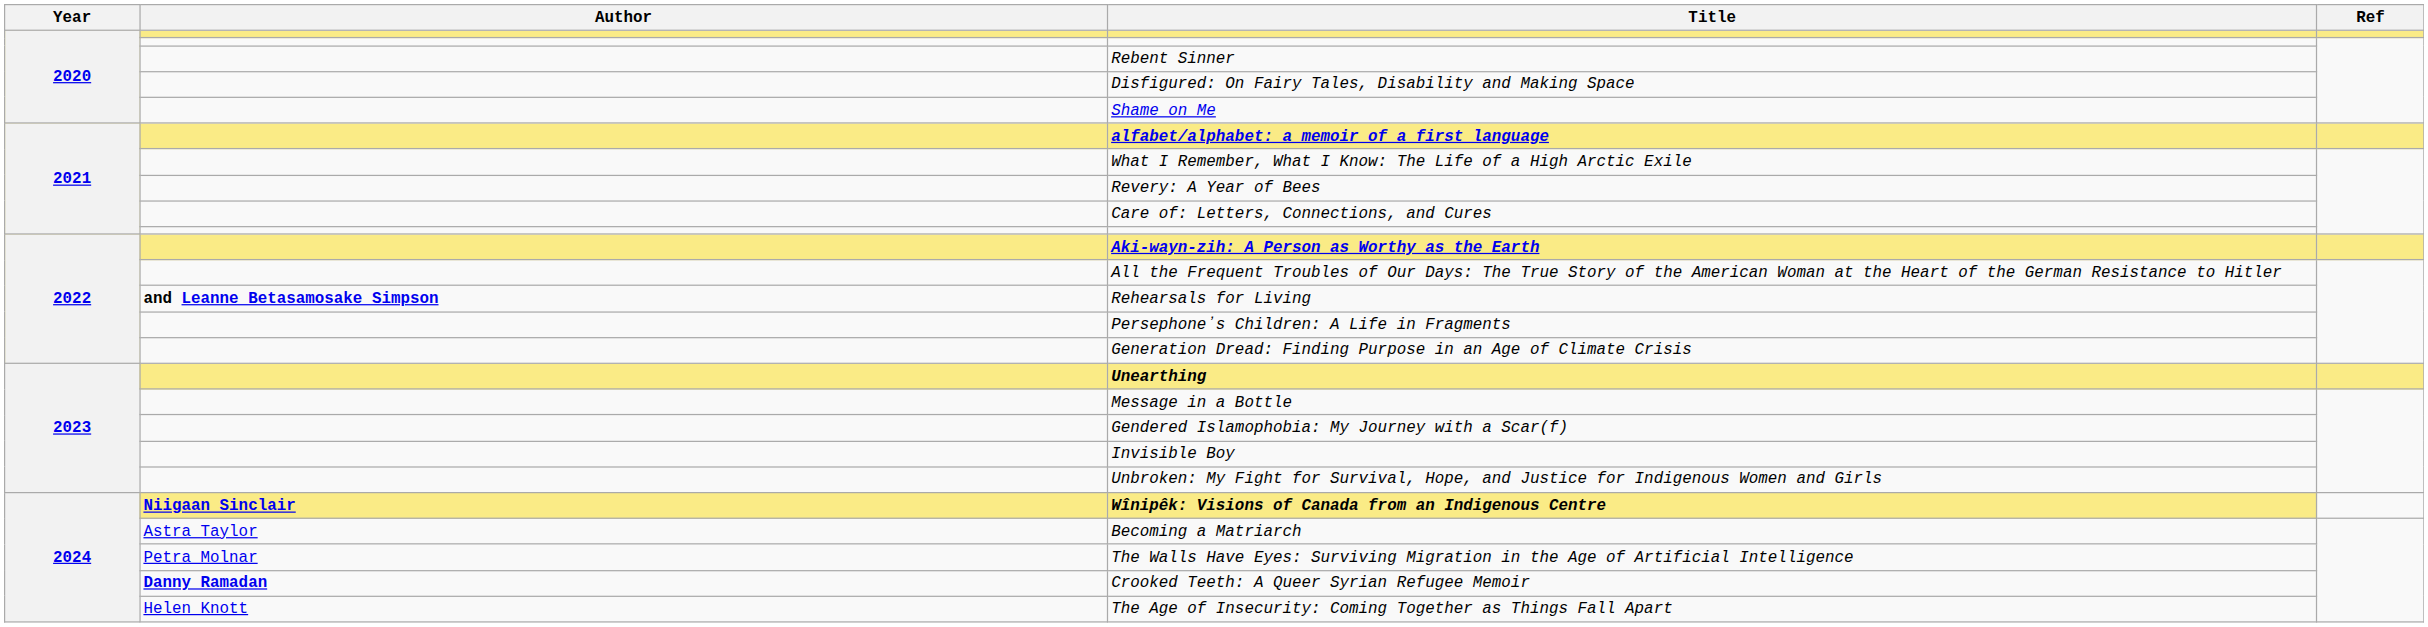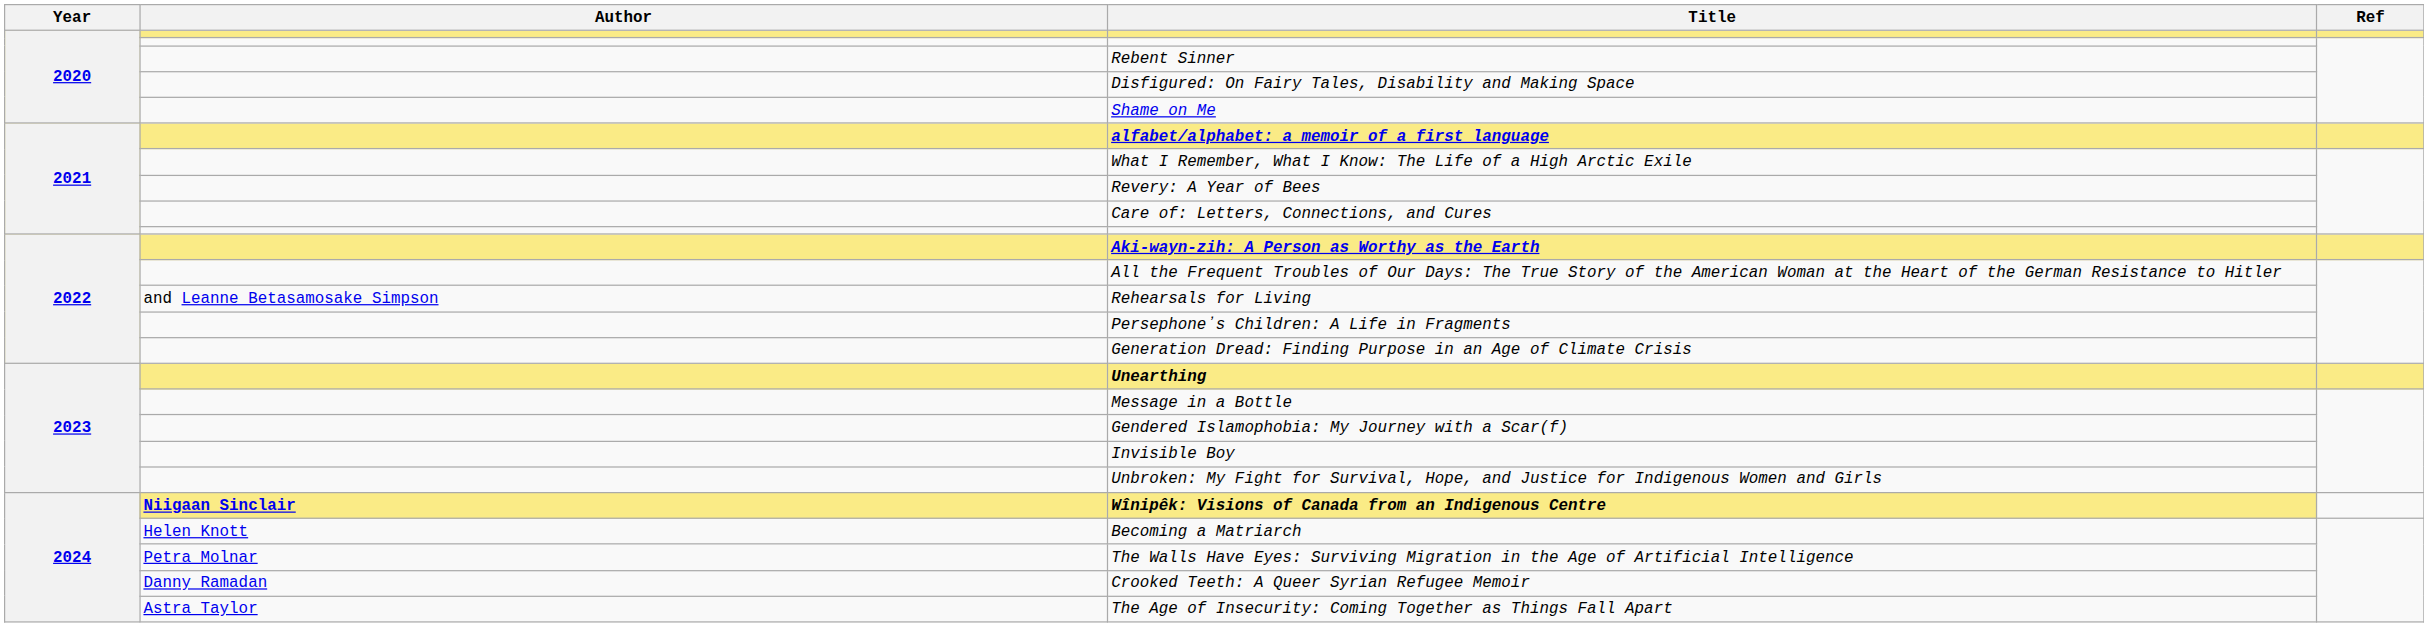(291, 299) bold -> (291, 299) normal
(201, 531) Astra Taylor -> (196, 531) Helen Knott
(205, 583) bold -> (205, 583) normal
(196, 609) Helen Knott -> (201, 609) Astra Taylor
